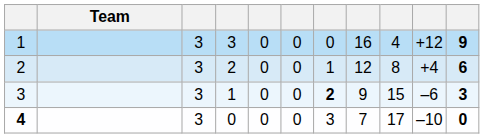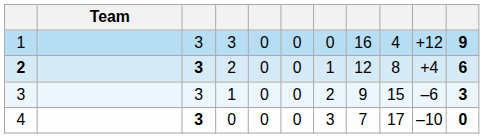(21, 68) normal -> (21, 68) bold
(199, 68) normal -> (199, 68) bold
(330, 93) bold -> (330, 93) normal
(21, 119) bold -> (21, 119) normal
(199, 119) normal -> (199, 119) bold
